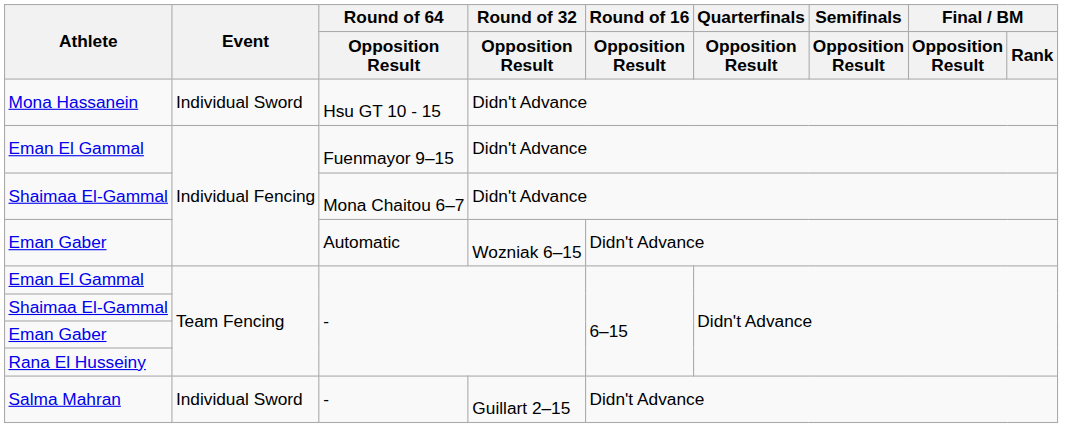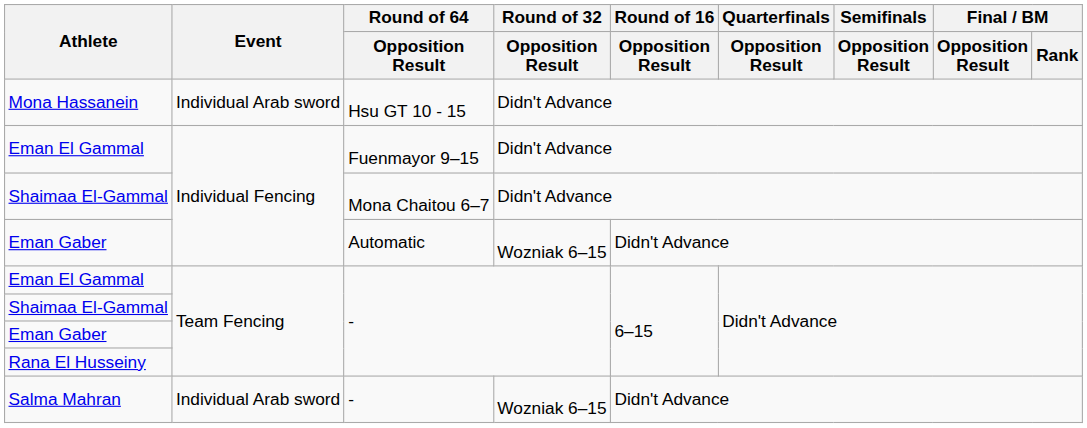(239, 102) Individual Sword -> (258, 102) Individual Arab sword
(239, 399) Individual Sword -> (258, 399) Individual Arab sword
(521, 408) Guillart 2–15 -> (552, 408) Wozniak 6–15
